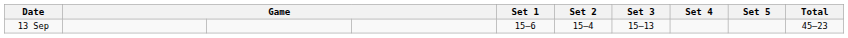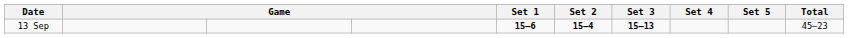(525, 26) normal -> (525, 26) bold
(583, 26) normal -> (583, 26) bold
(641, 26) normal -> (641, 26) bold
